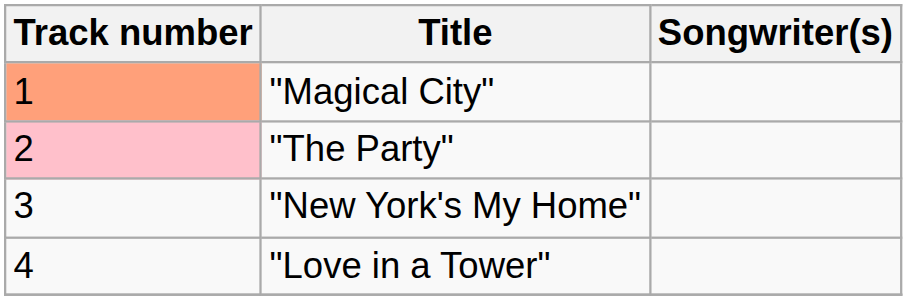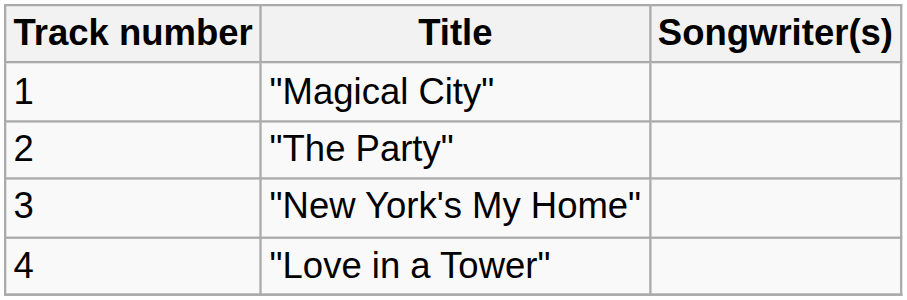(24, 91) lightsalmon background -> (24, 91) no background
(24, 149) pink background -> (24, 149) no background
